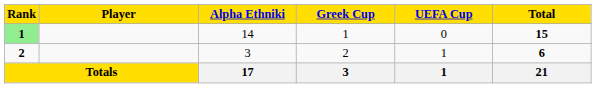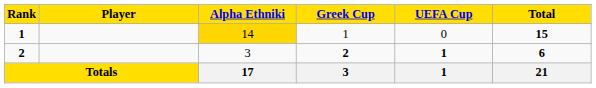(22, 33) lightgreen background -> (22, 33) no background
(248, 33) no background -> (248, 33) gold background
(346, 53) normal -> (346, 53) bold
(444, 53) normal -> (444, 53) bold
